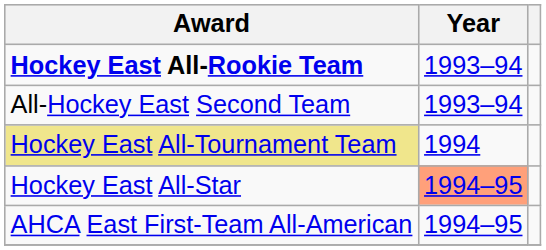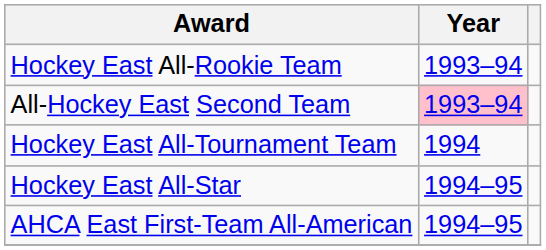(187, 64) bold -> (176, 64) normal
(473, 104) no background -> (473, 104) pink background
(204, 144) khaki background -> (204, 144) no background
(473, 184) lightsalmon background -> (473, 184) no background
